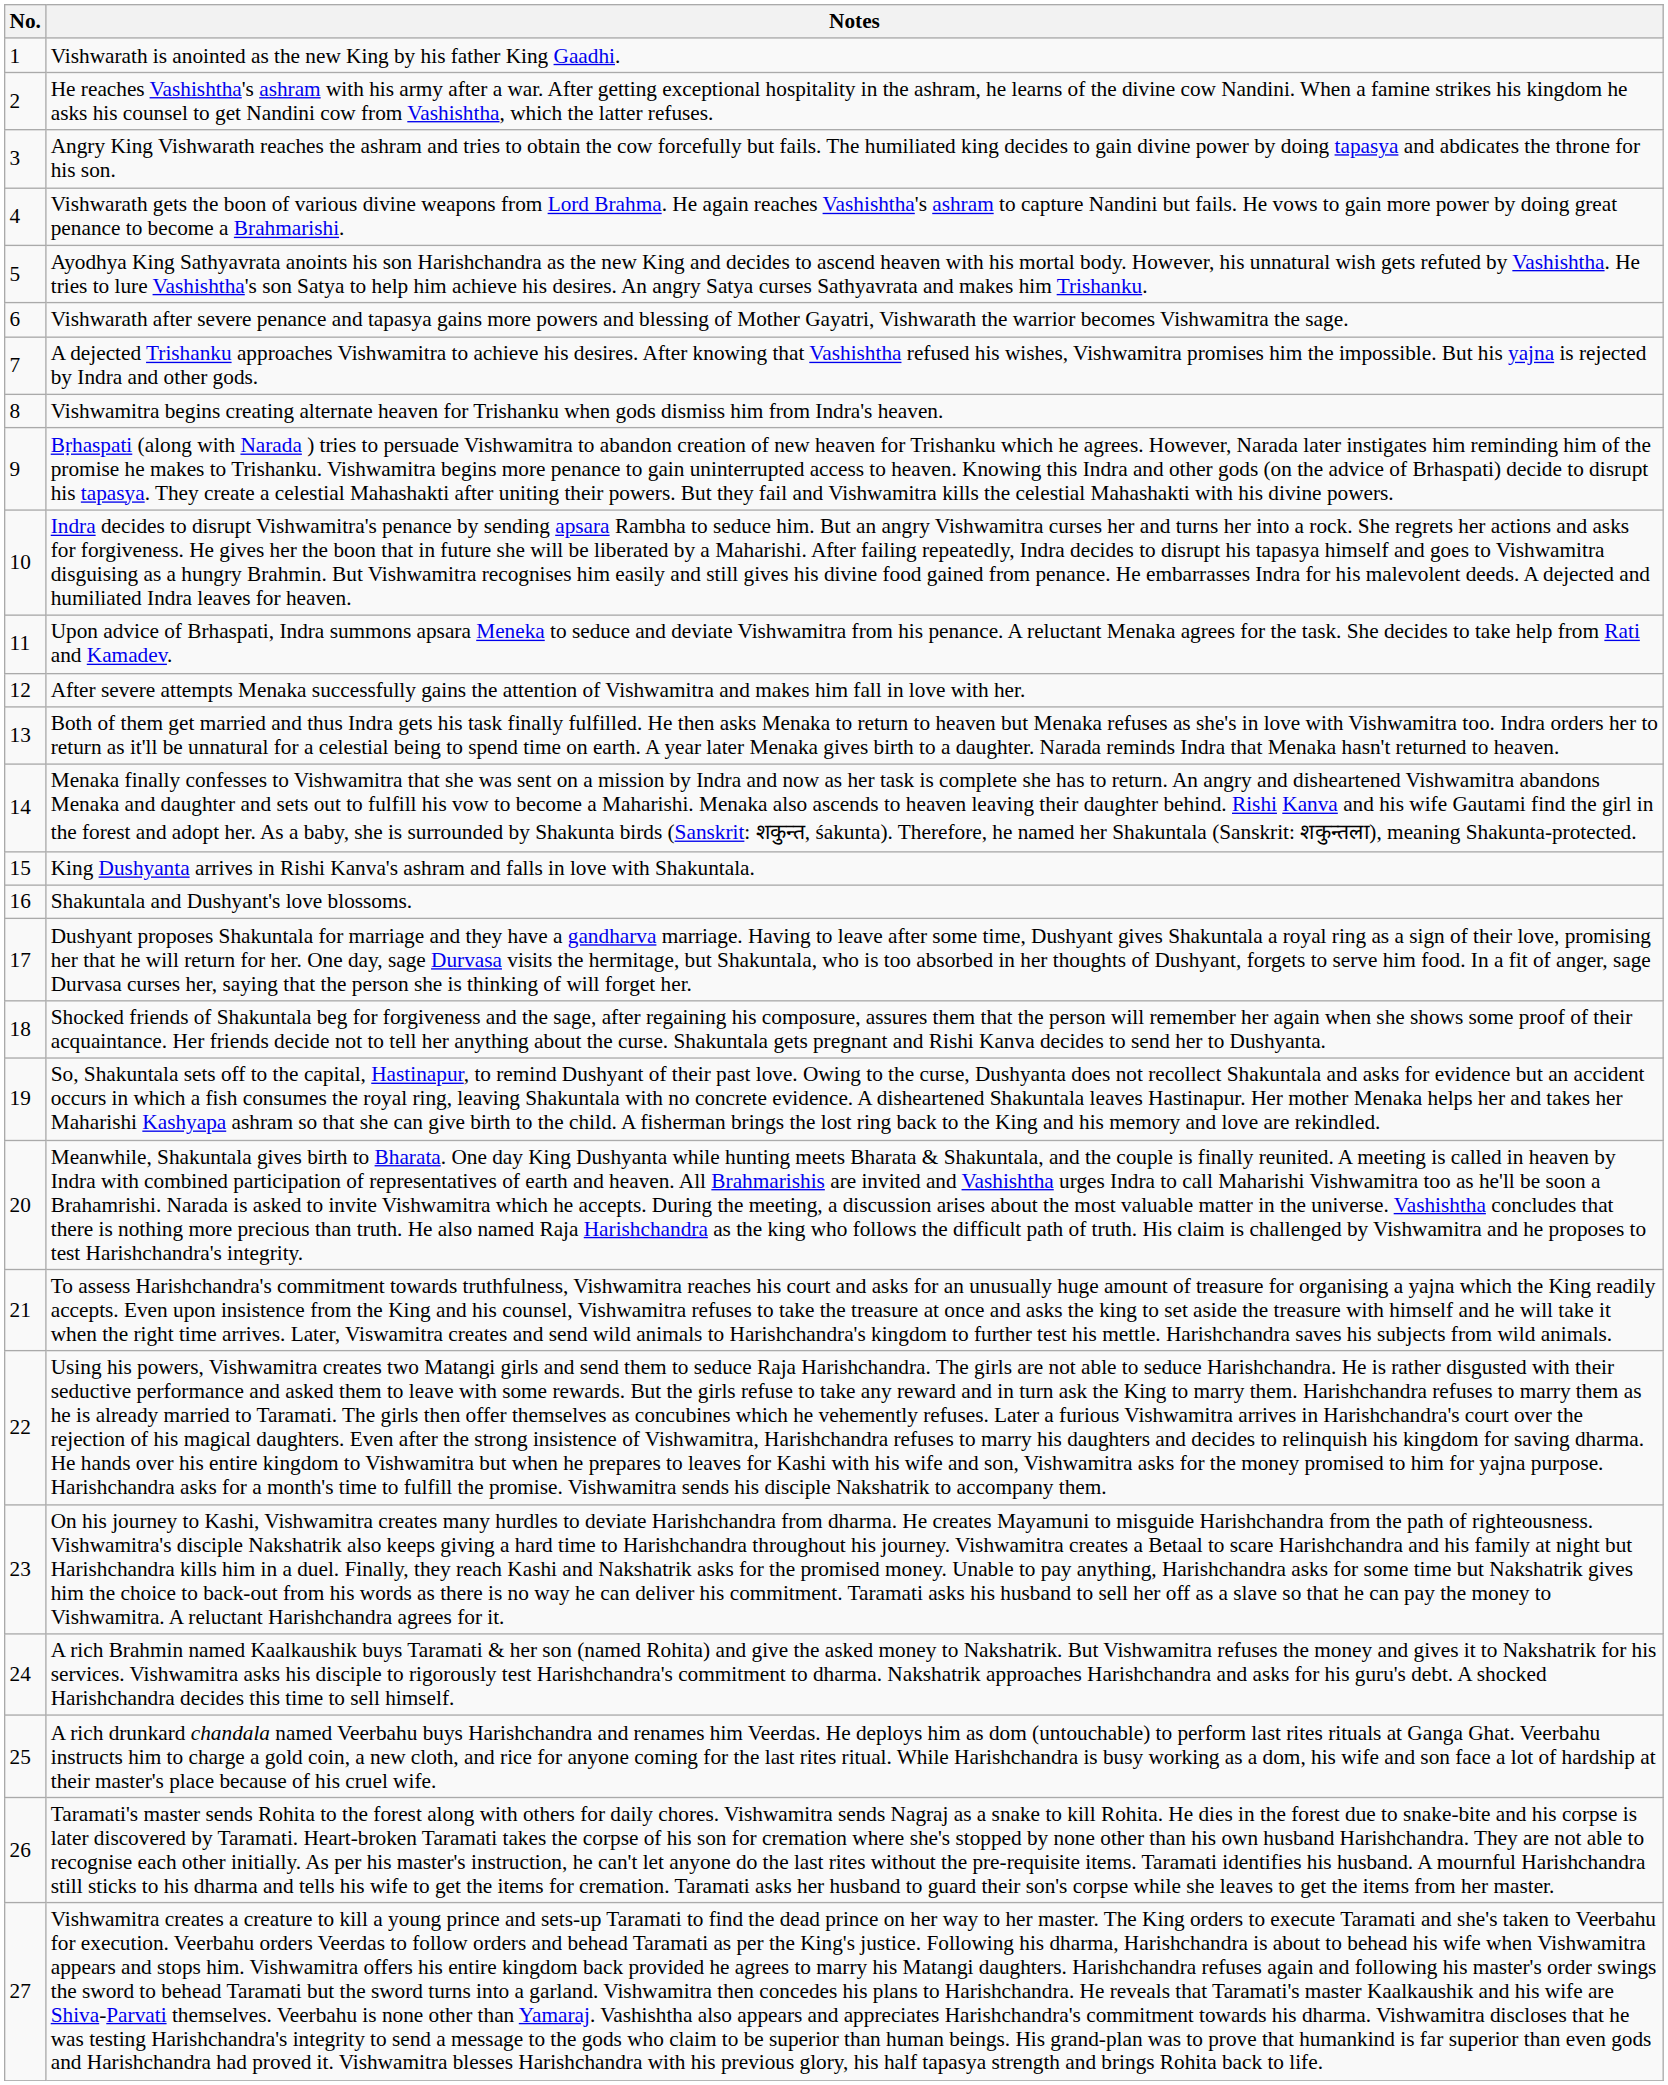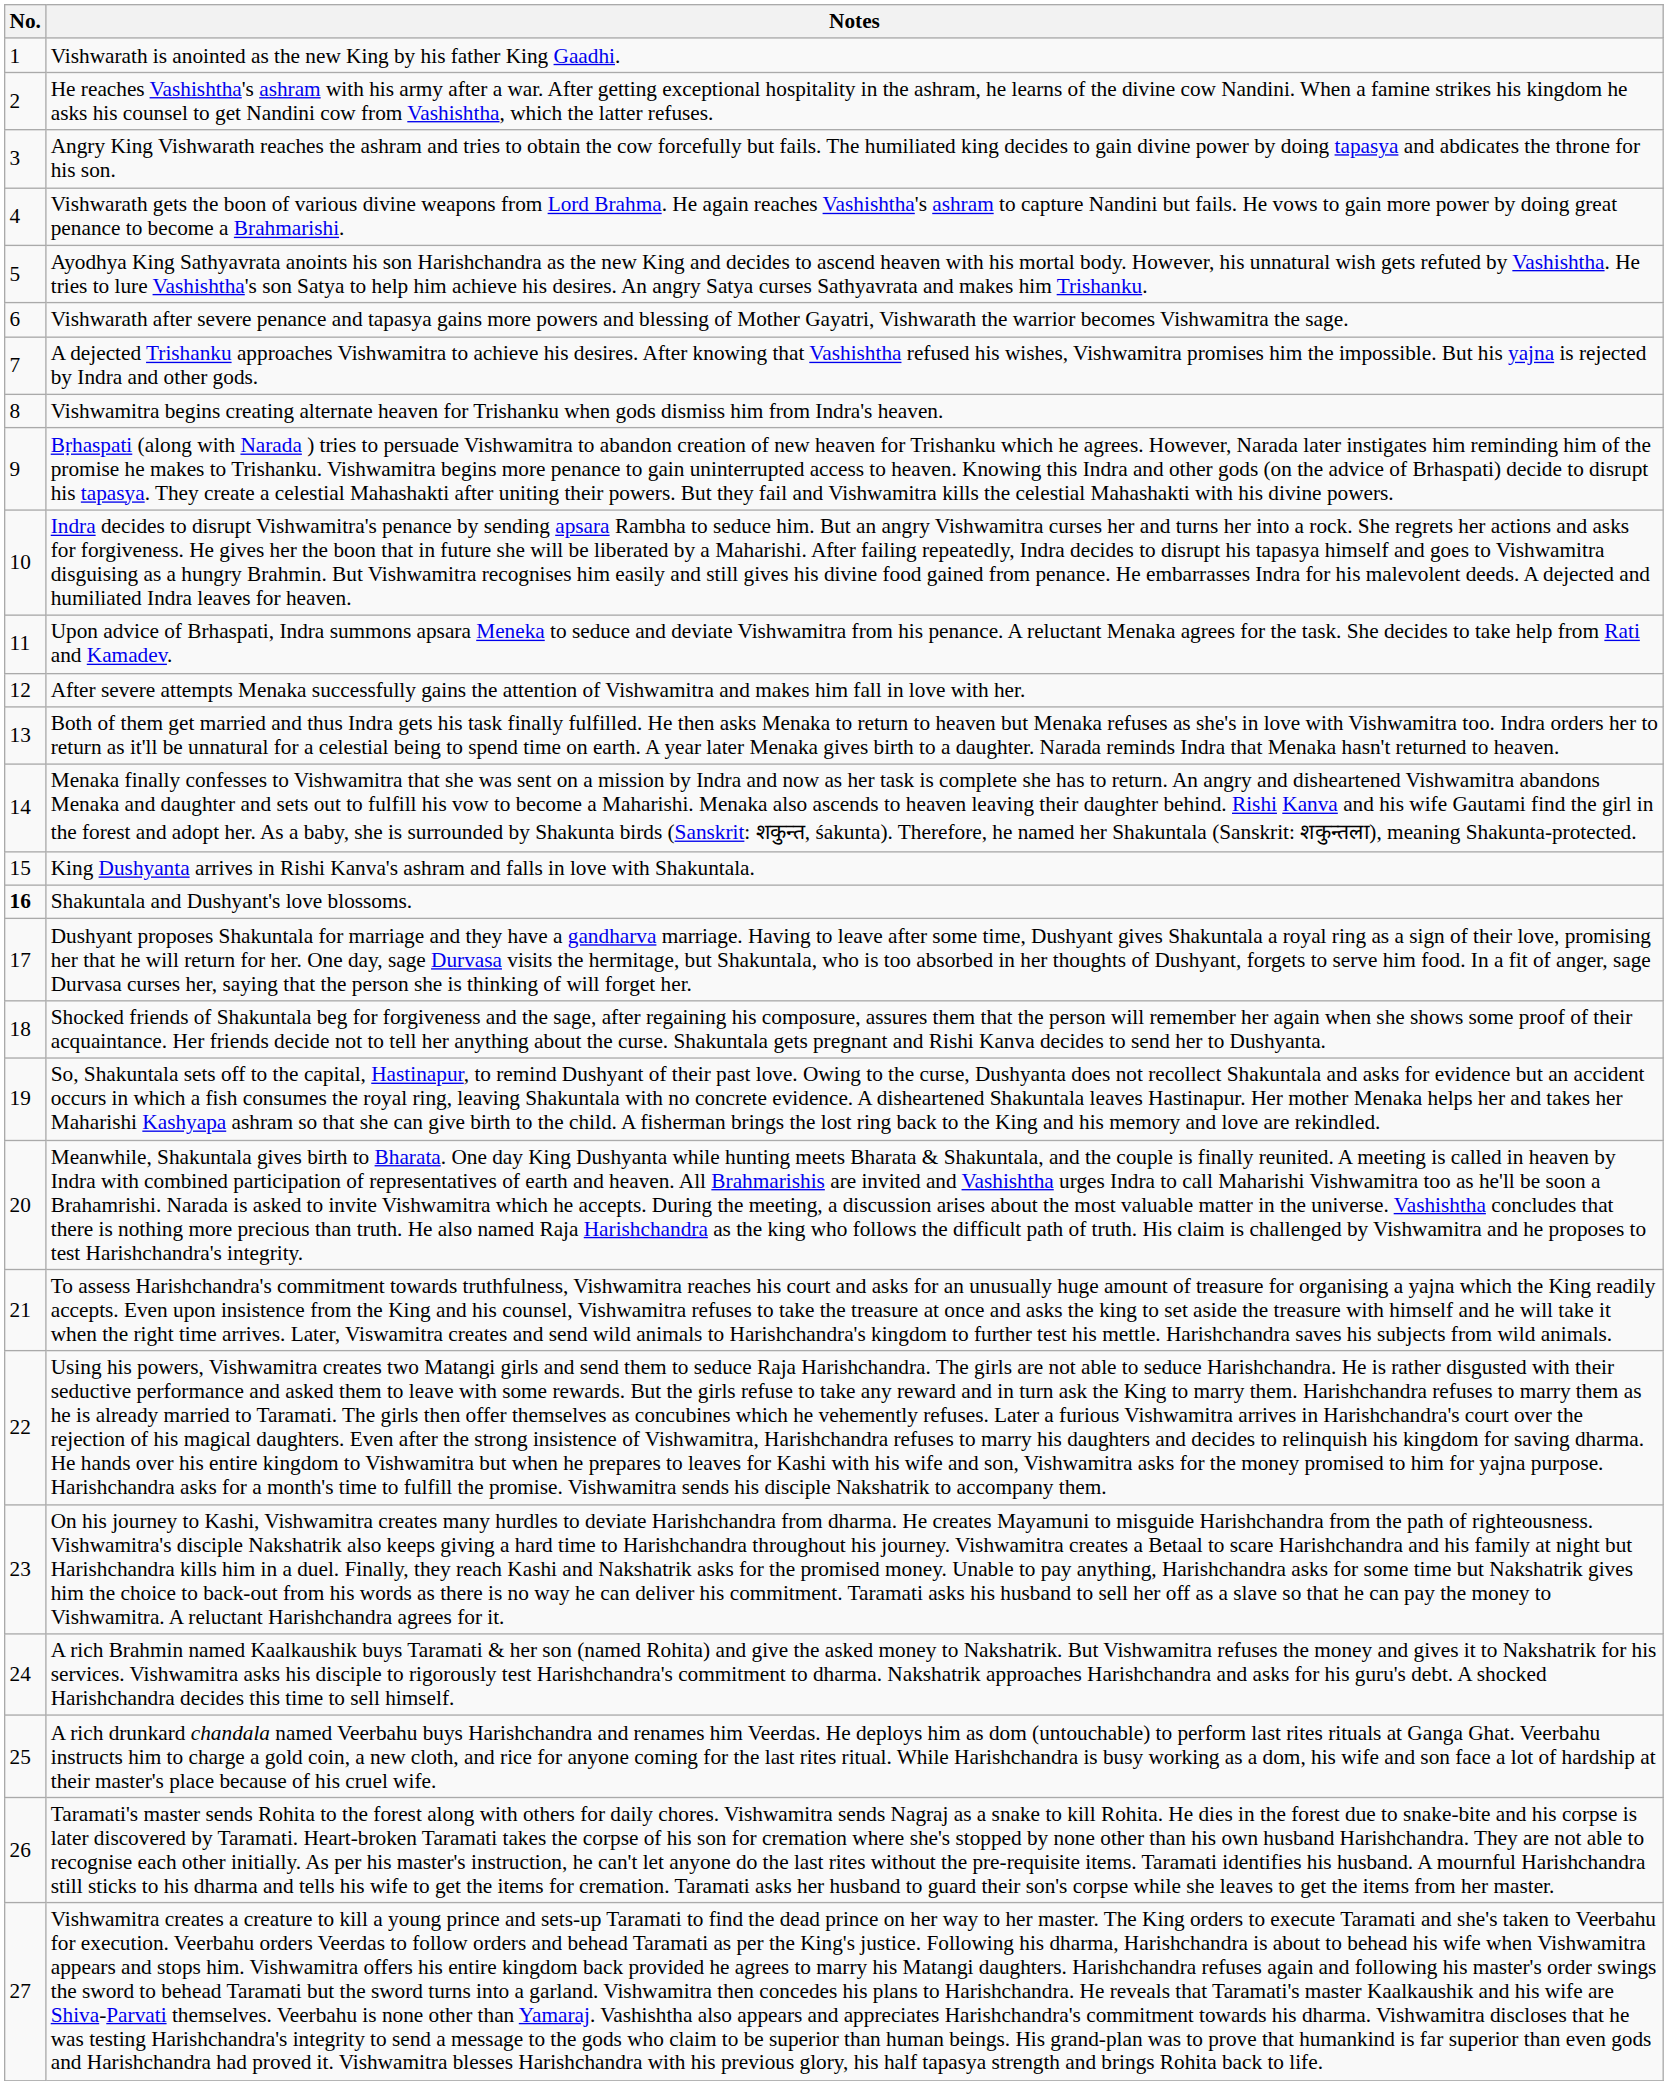(20, 901) normal -> (20, 901) bold
